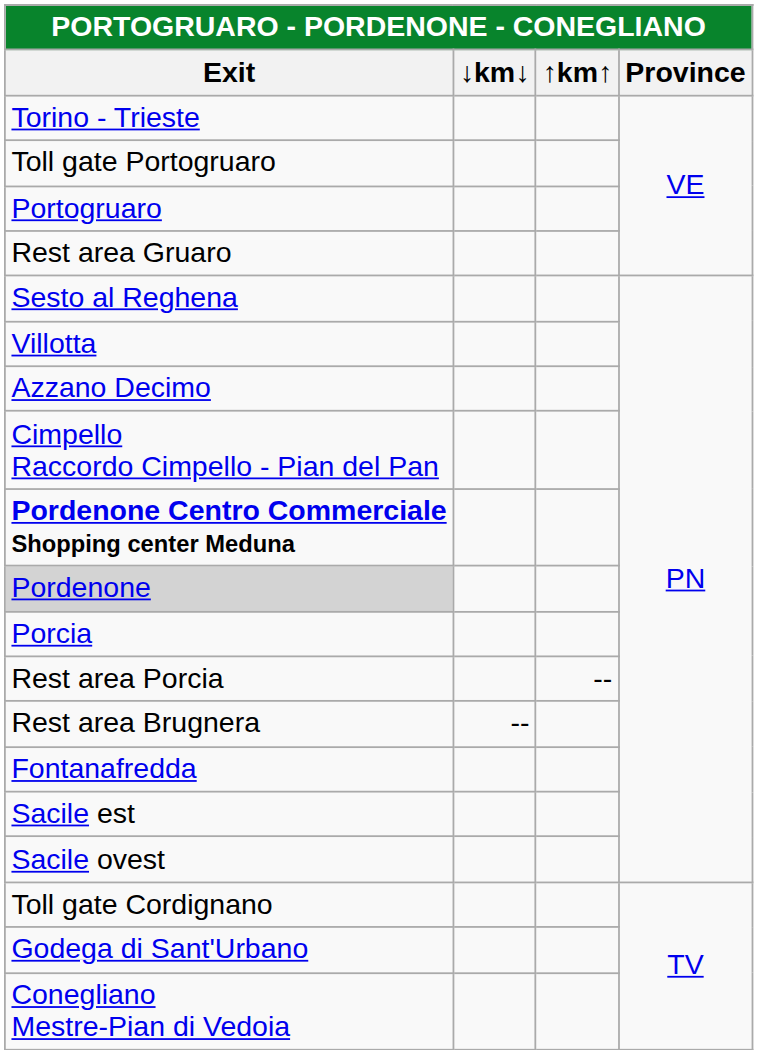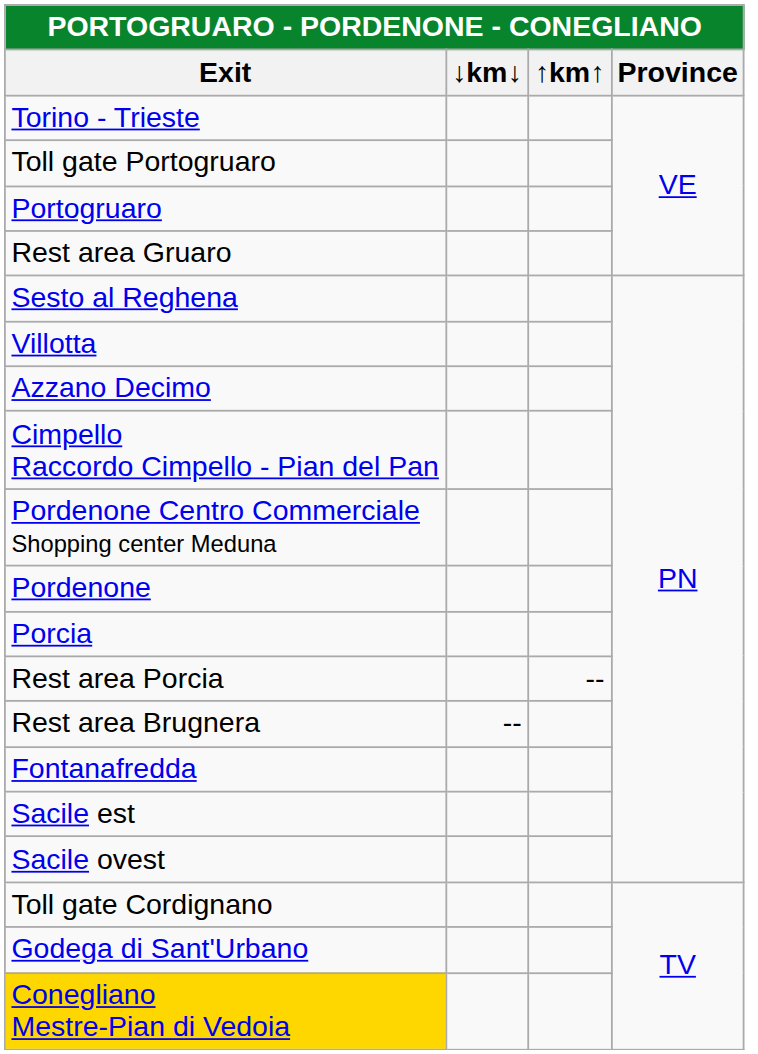(229, 526) bold -> (216, 526) normal
(81, 588) lightgrey background -> (81, 588) no background
(151, 1010) no background -> (151, 1010) gold background
